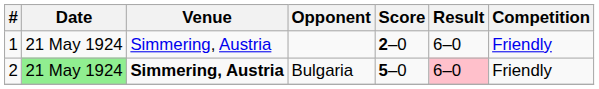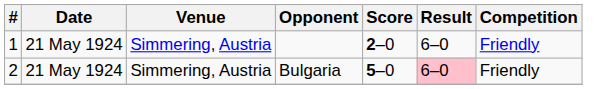(74, 71) lightgreen background -> (74, 71) no background
(207, 71) bold -> (201, 71) normal
